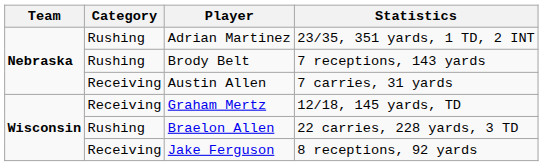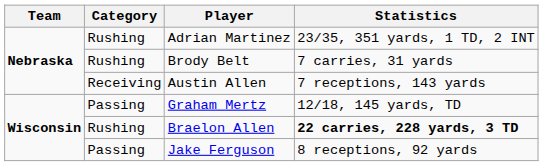(391, 61) 7 receptions, 143 yards -> (375, 61) 7 carries, 31 yards
(375, 83) 7 carries, 31 yards -> (391, 83) 7 receptions, 143 yards
(124, 105) Receiving -> (116, 105) Passing
(408, 128) normal -> (408, 128) bold
(124, 150) Receiving -> (116, 150) Passing
